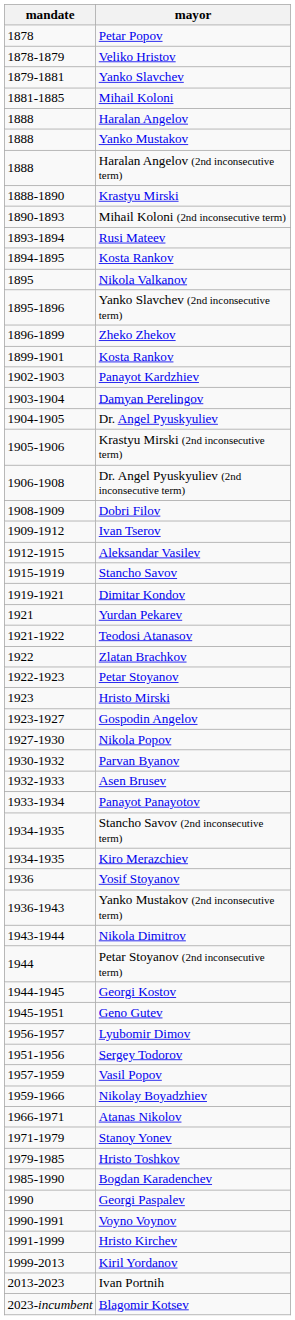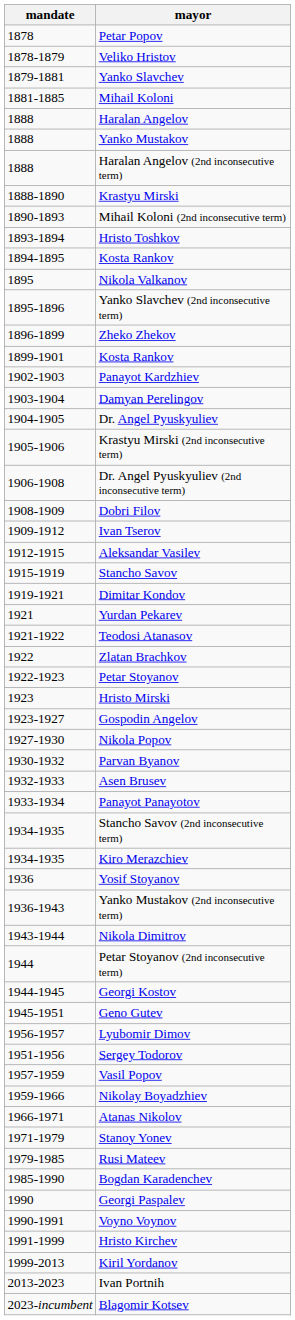(132, 237) Rusi Mateev -> (139, 237) Hristo Toshkov
(139, 1158) Hristo Toshkov -> (132, 1158) Rusi Mateev
